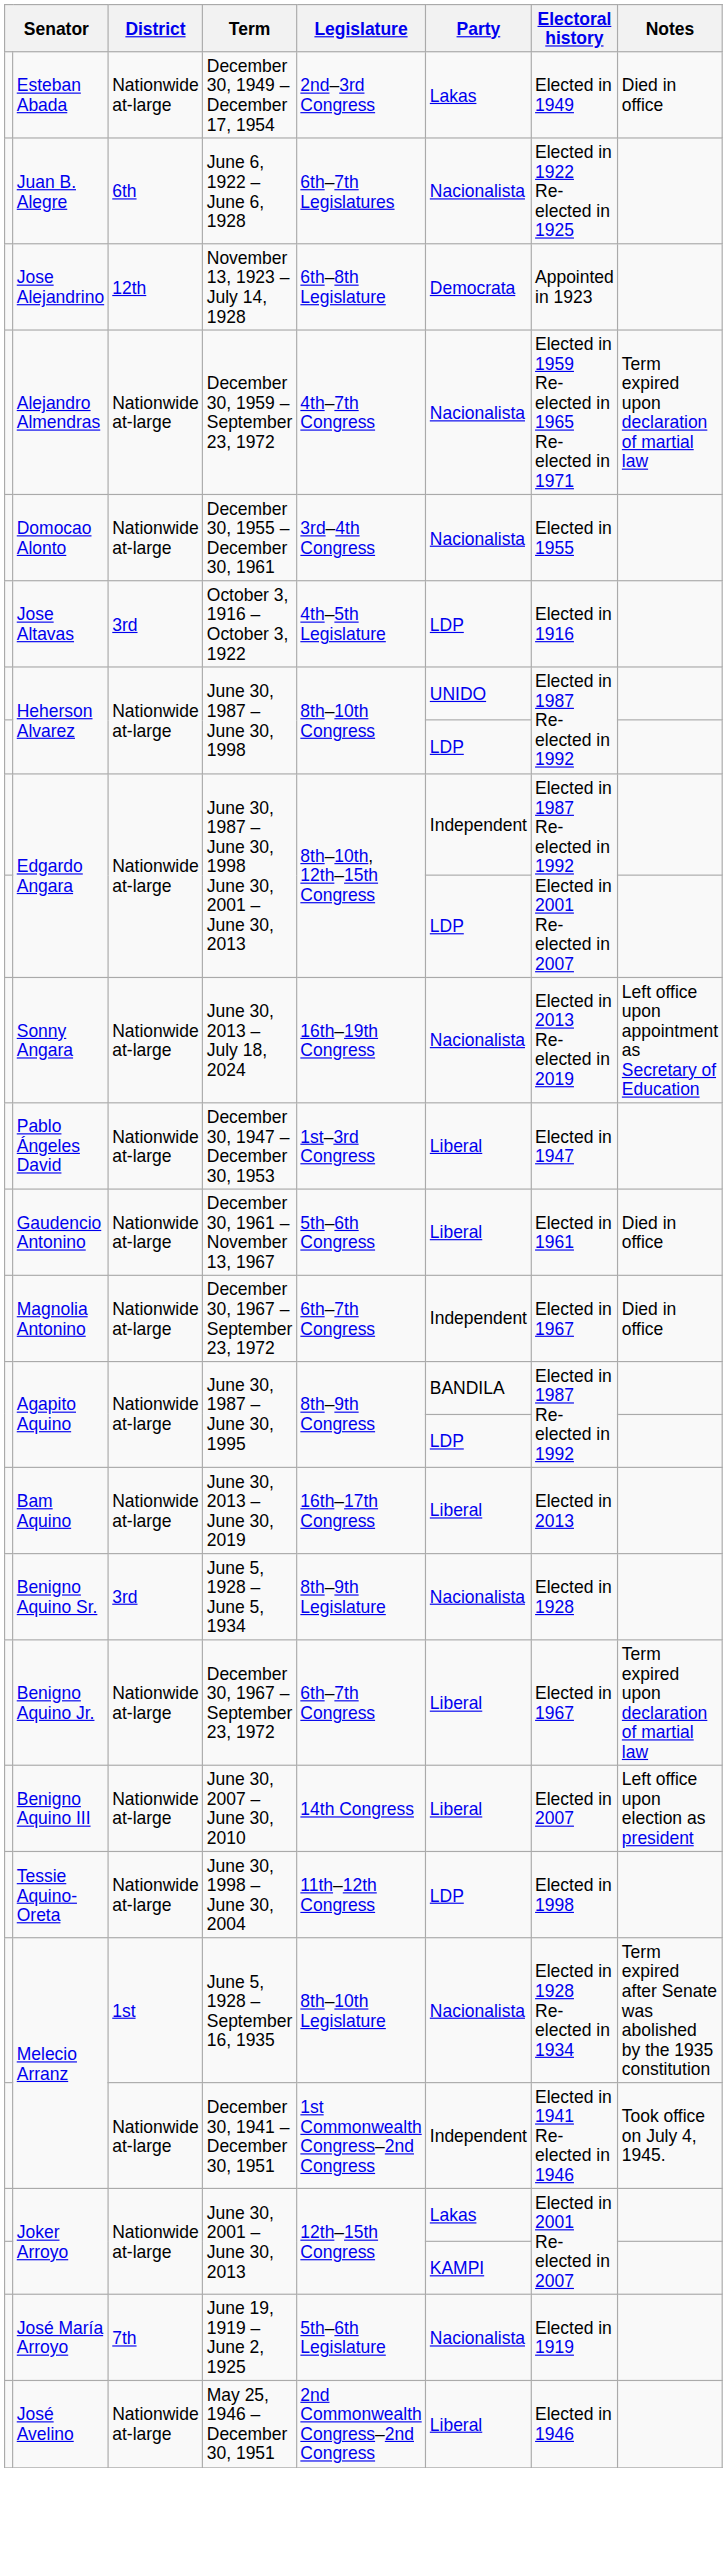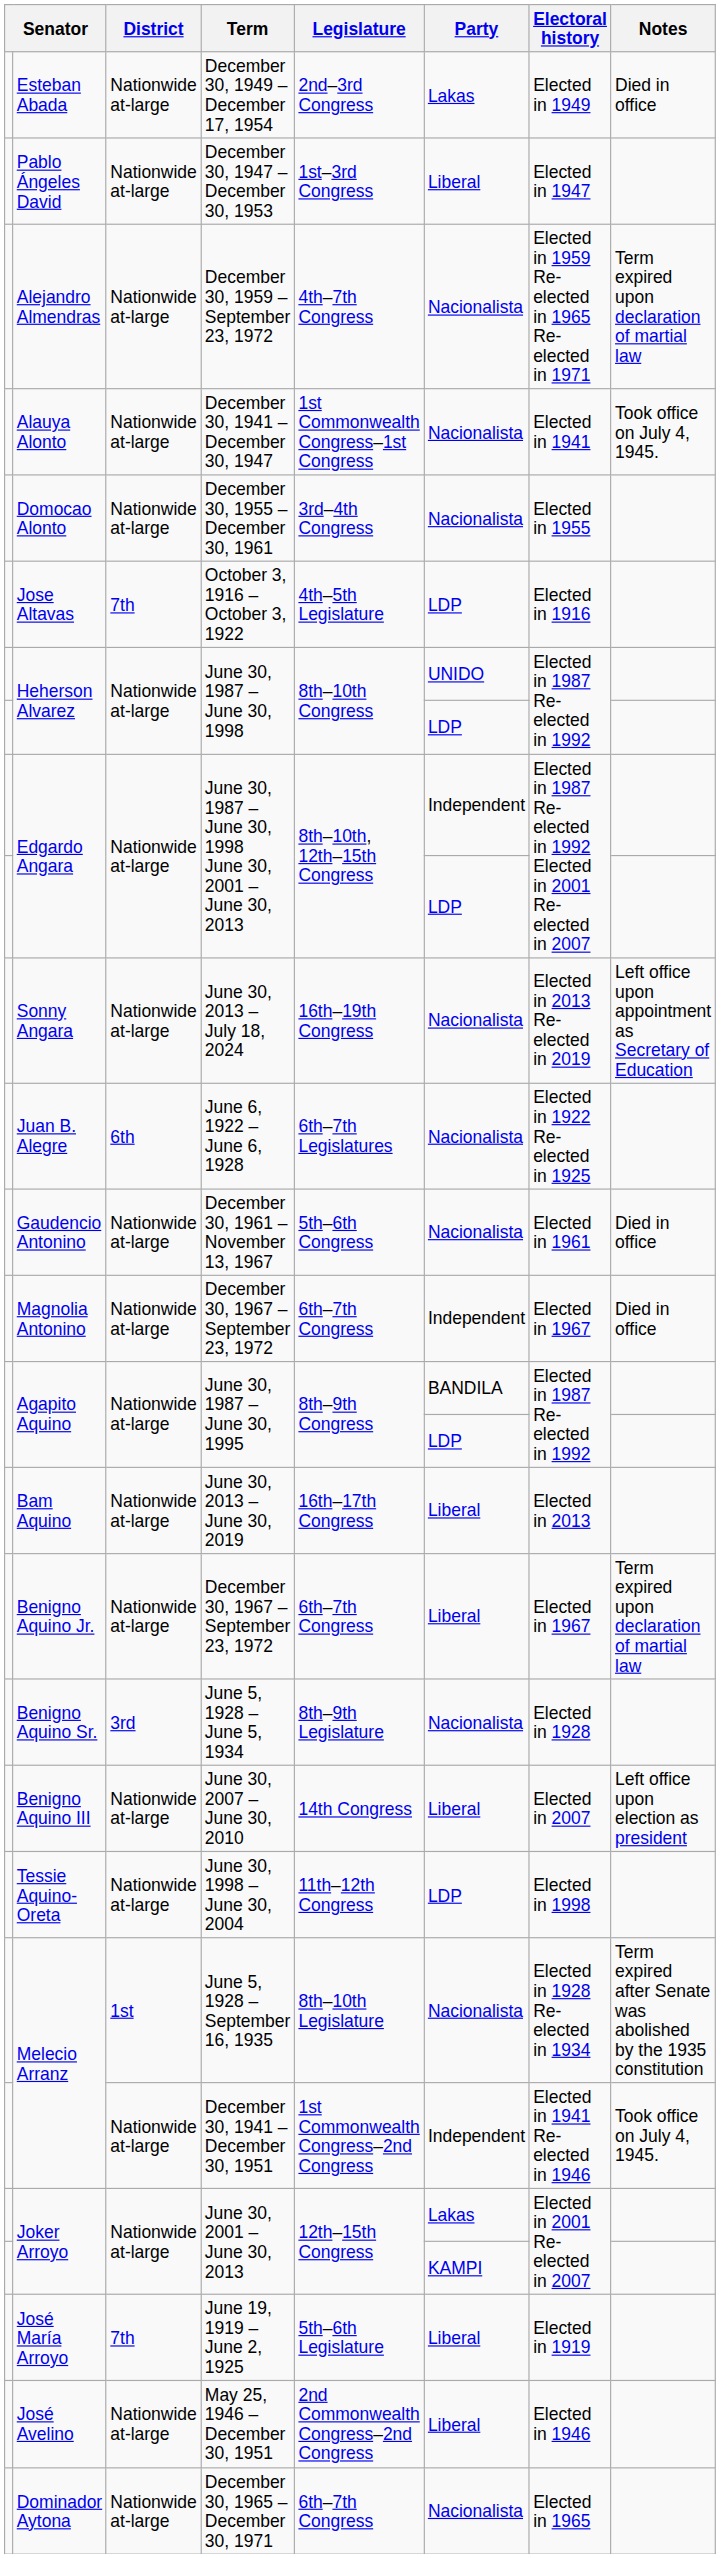rows swapped: (46, 191) <-> (48, 1146)
- row: (60, 287)
+ row: (43, 432)
(125, 625) 3rd -> (122, 605) 7th
(456, 1232) Liberal -> (475, 1232) Nacionalista
rows swapped: (57, 1597) <-> (56, 1703)
(477, 2338) Nacionalista -> (454, 2338) Liberal
+ row: (59, 2511)
